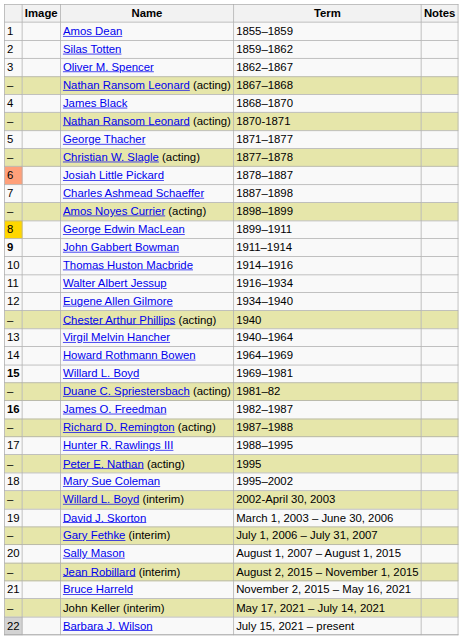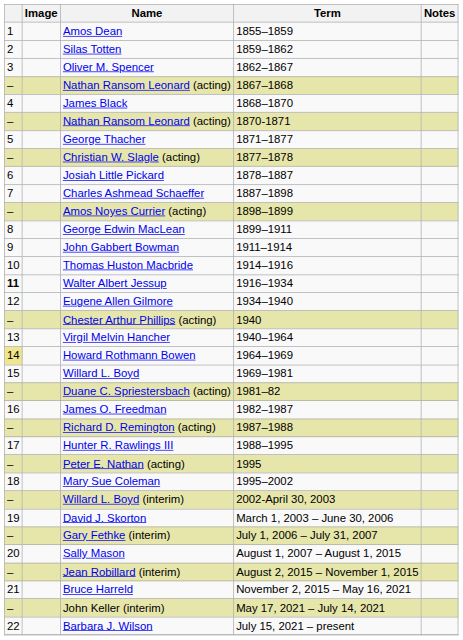(10, 175) lightsalmon background -> (10, 175) no background
(10, 229) gold background -> (10, 229) no background
(10, 247) bold -> (10, 247) normal
(13, 283) normal -> (13, 283) bold
(13, 355) no background -> (13, 355) khaki background
(13, 373) bold -> (13, 373) normal
(13, 409) bold -> (13, 409) normal
(13, 626) lightgrey background -> (13, 626) no background
